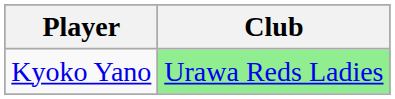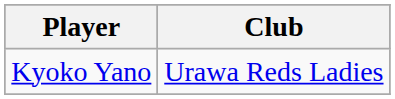(274, 71) lightgreen background -> (274, 71) no background
